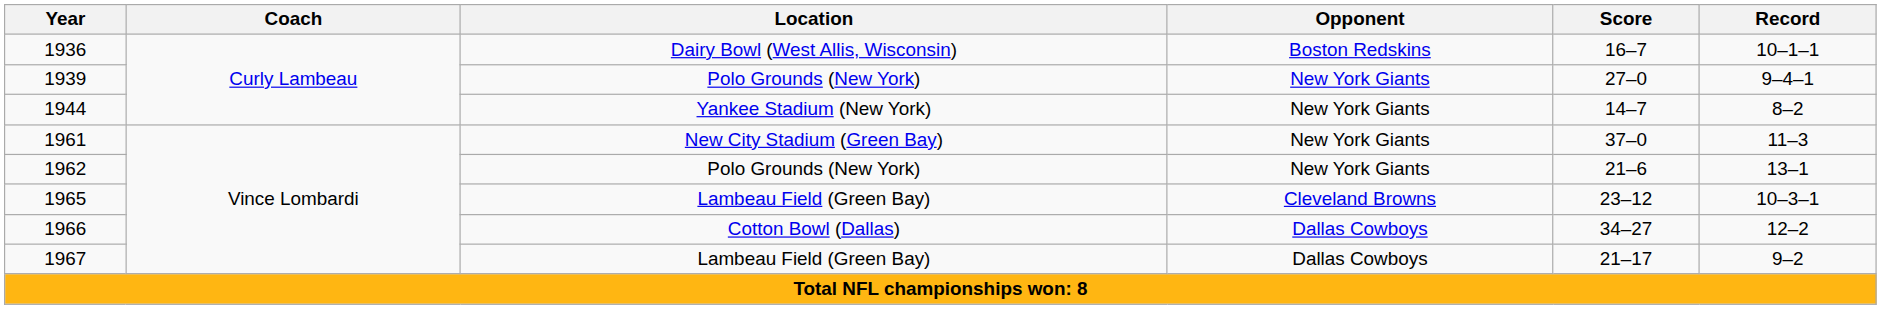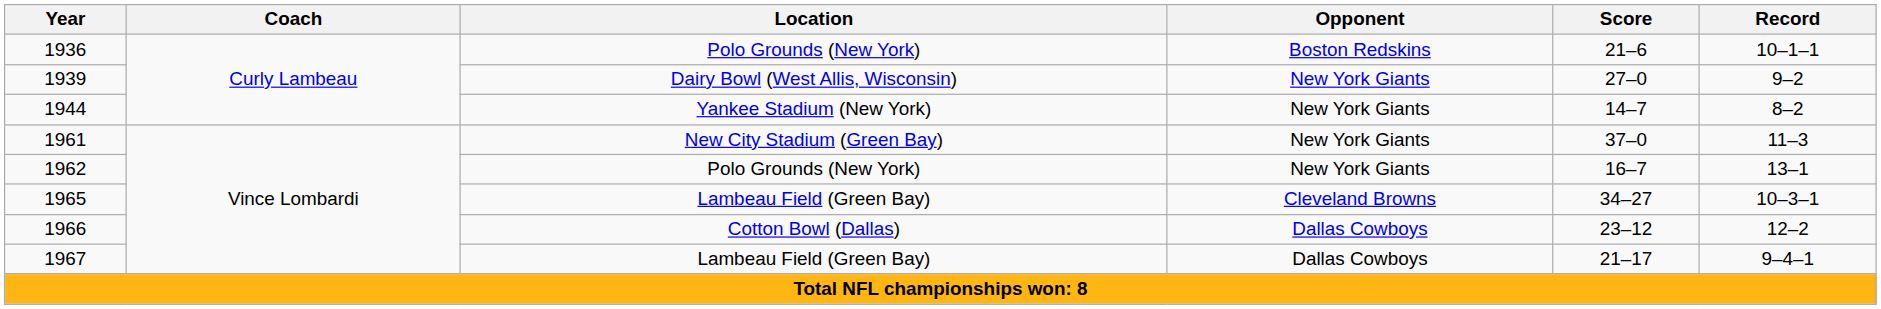(814, 49) Dairy Bowl (West Allis, Wisconsin) -> (814, 49) Polo Grounds (New York)
(1626, 49) 16–7 -> (1626, 49) 21–6
(814, 79) Polo Grounds (New York) -> (814, 79) Dairy Bowl (West Allis, Wisconsin)
(1788, 79) 9–4–1 -> (1788, 79) 9–2
(1626, 169) 21–6 -> (1626, 169) 16–7
(1626, 199) 23–12 -> (1626, 199) 34–27
(1626, 229) 34–27 -> (1626, 229) 23–12
(1788, 259) 9–2 -> (1788, 259) 9–4–1
